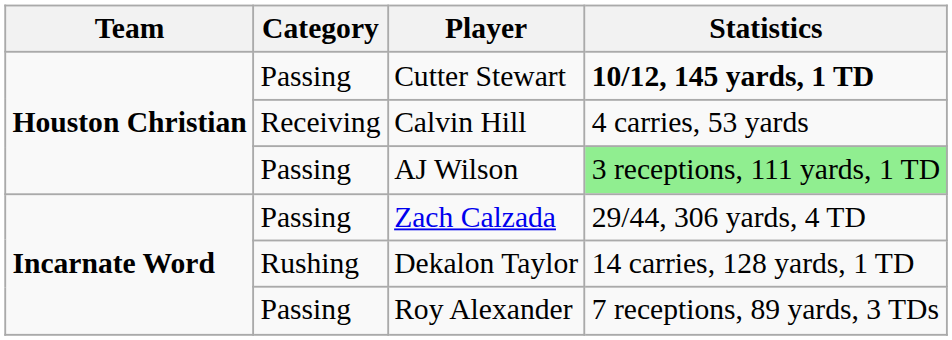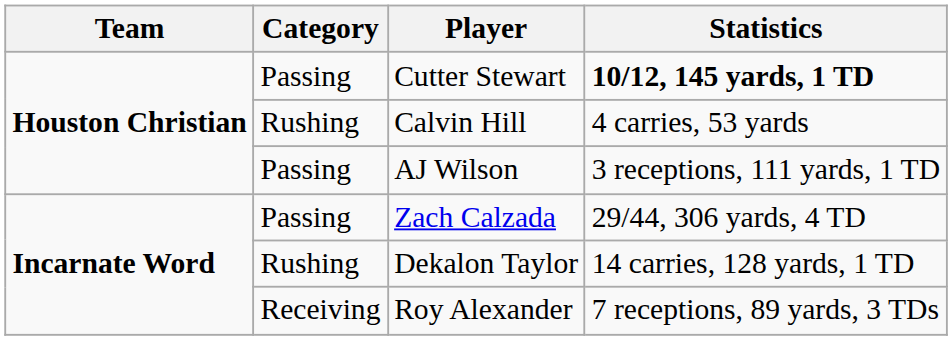(320, 122) Receiving -> (310, 122) Rushing
(766, 169) lightgreen background -> (766, 169) no background
(306, 310) Passing -> (320, 310) Receiving
